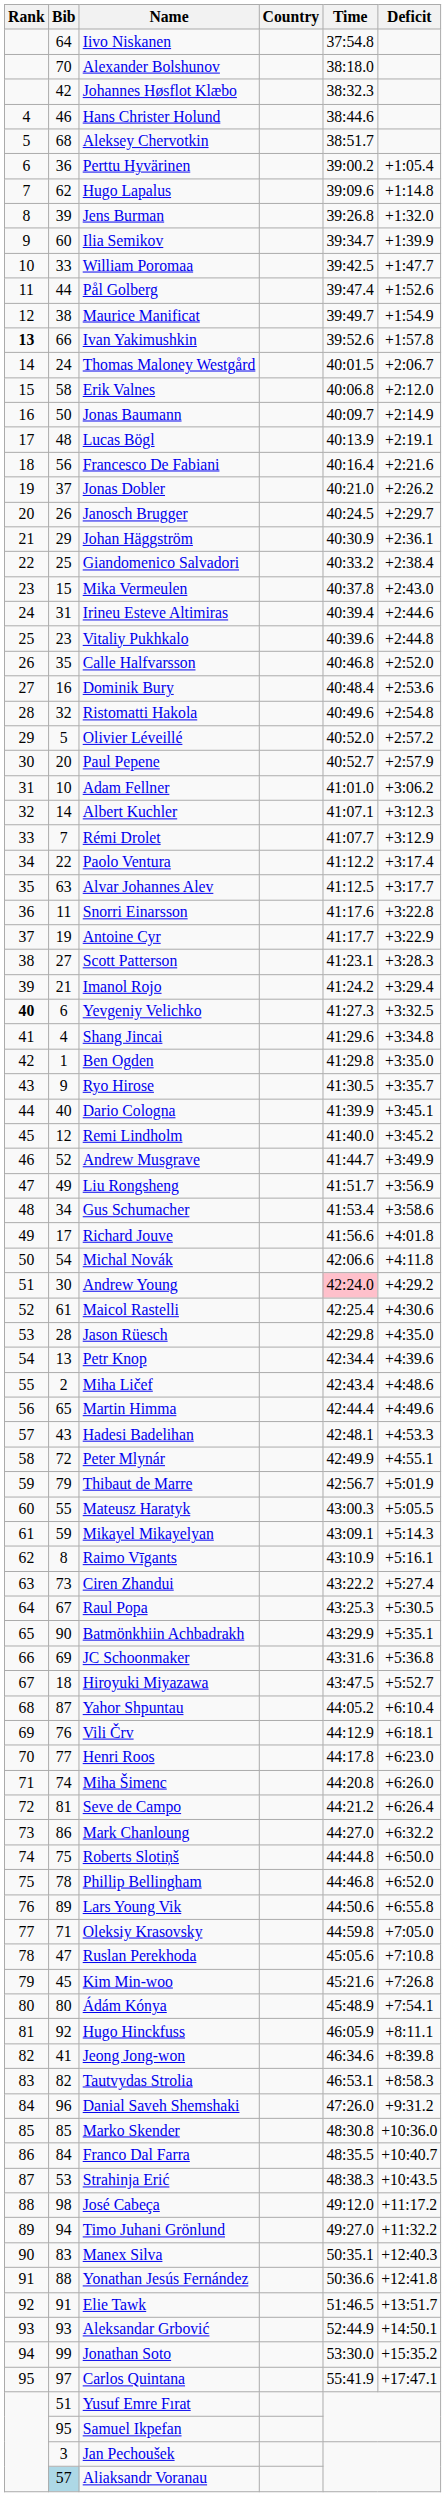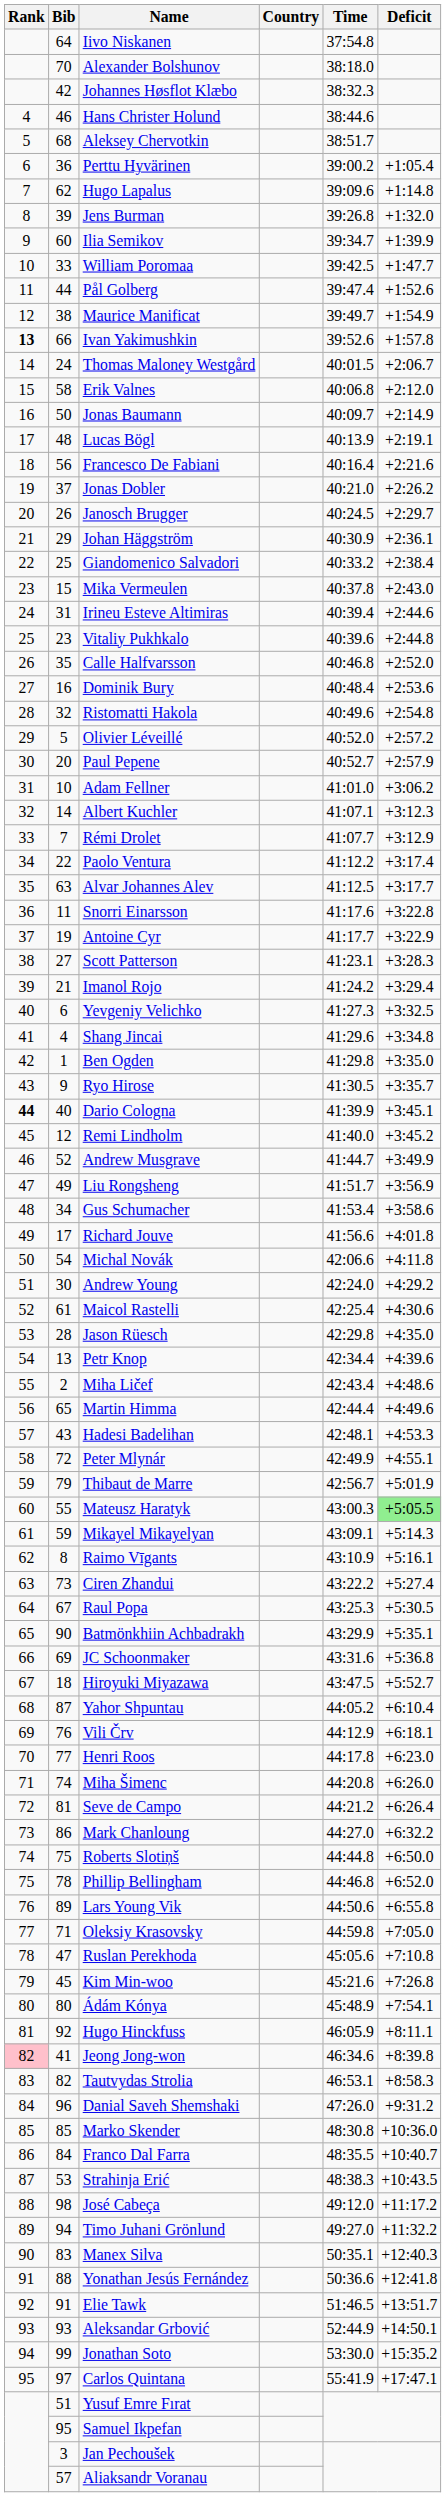(26, 1011) bold -> (26, 1011) normal
(26, 1111) normal -> (26, 1111) bold
(350, 1285) pink background -> (350, 1285) no background
(409, 1508) no background -> (409, 1508) lightgreen background
(26, 2056) no background -> (26, 2056) pink background
(64, 2478) lightblue background -> (64, 2478) no background
